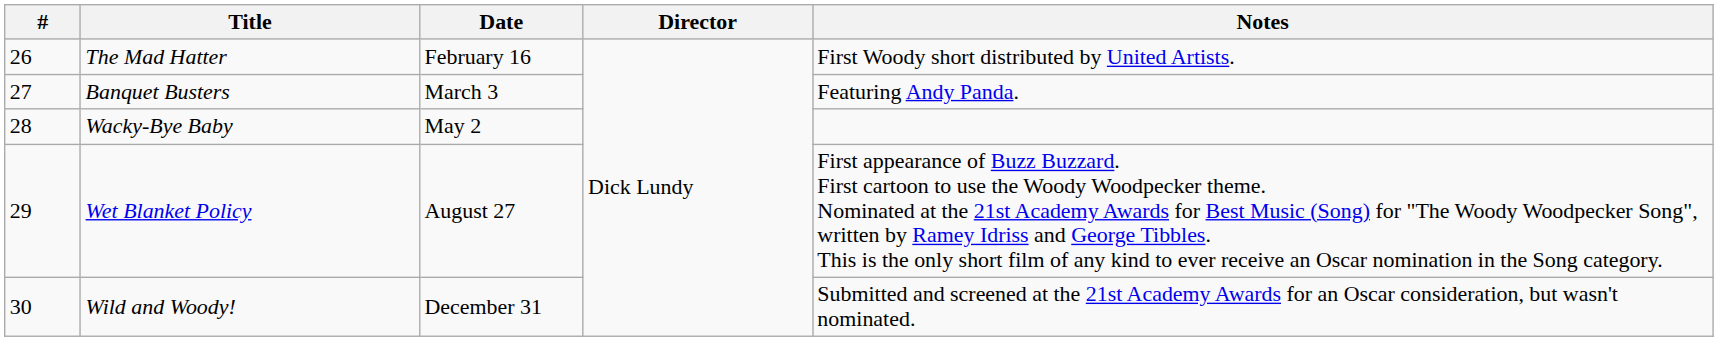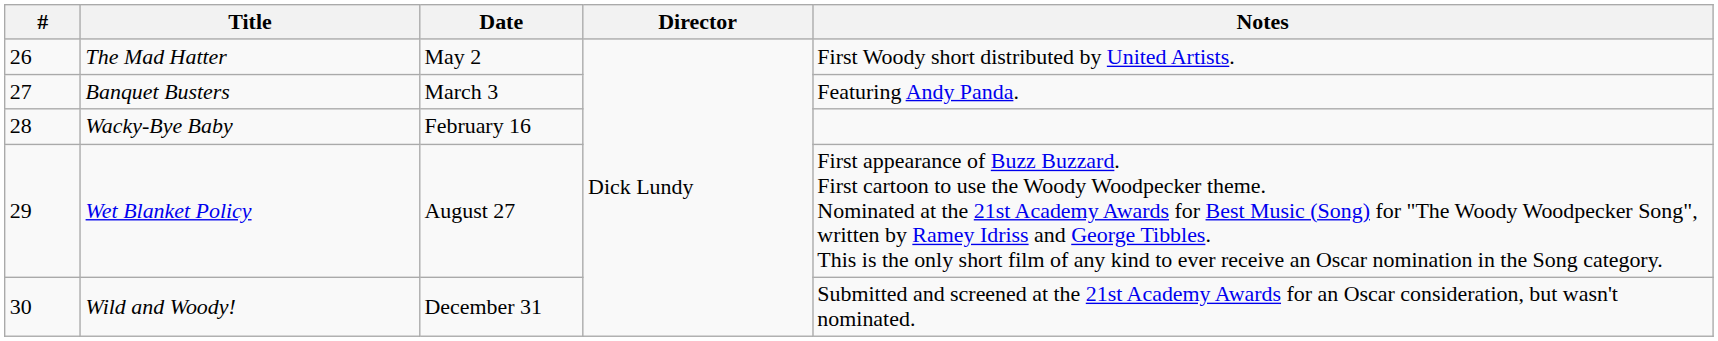(478, 56) February 16 -> (453, 56) May 2
(453, 126) May 2 -> (478, 126) February 16
